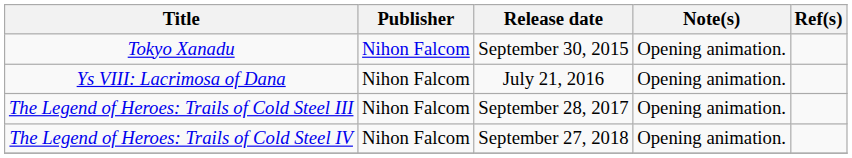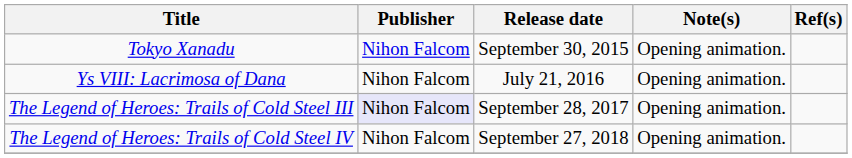(416, 108) no background -> (416, 108) lavender background
